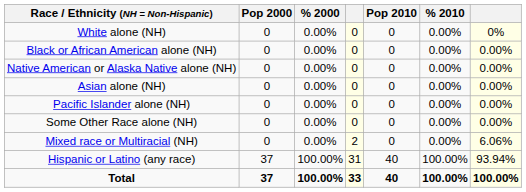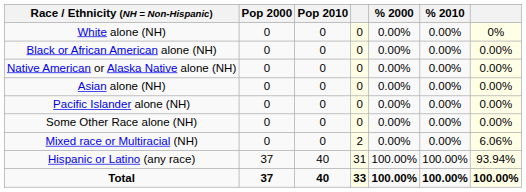columns swapped: (392, 13) <-> (320, 13)
